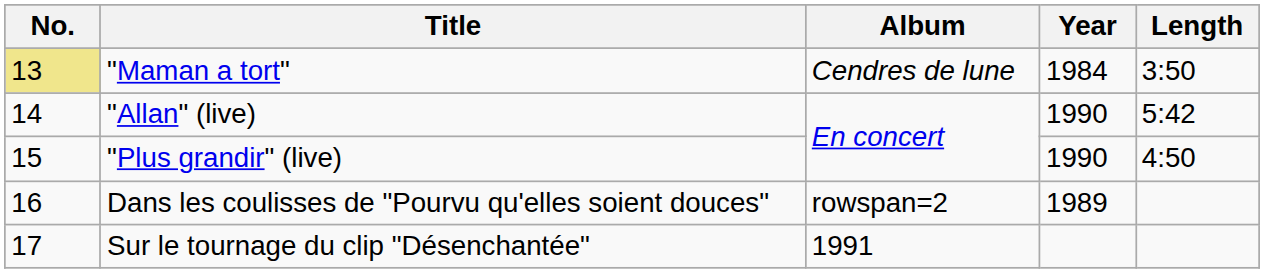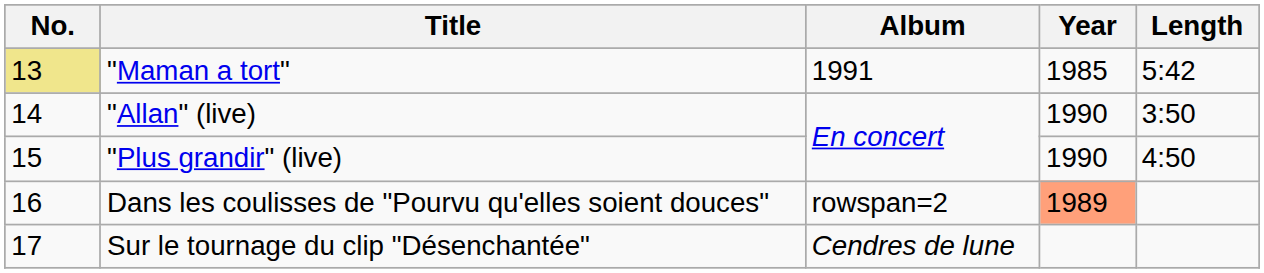(913, 70) Cendres de lune -> (843, 70) 1991
(1077, 70) 1984 -> (1077, 70) 1985
(1169, 70) 3:50 -> (1169, 70) 5:42
(1169, 114) 5:42 -> (1169, 114) 3:50
(1077, 202) no background -> (1077, 202) lightsalmon background
(843, 245) 1991 -> (913, 245) Cendres de lune
